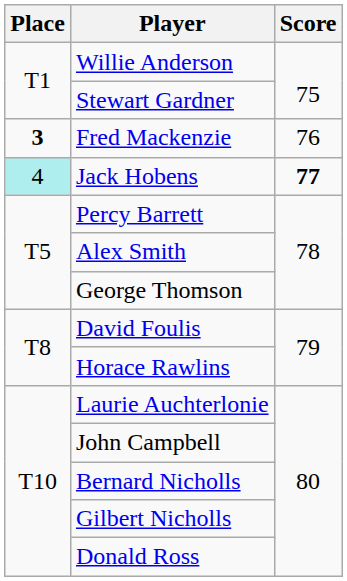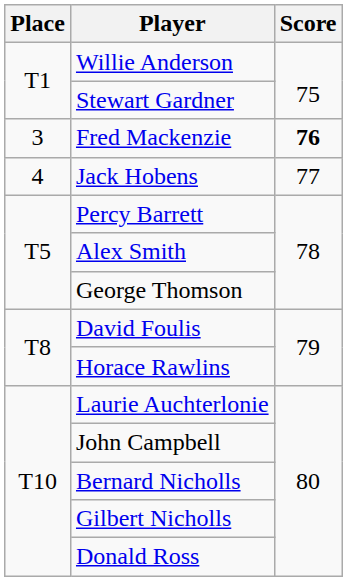(38, 137) bold -> (38, 137) normal
(308, 137) normal -> (308, 137) bold
(38, 175) paleturquoise background -> (38, 175) no background
(308, 175) bold -> (308, 175) normal
